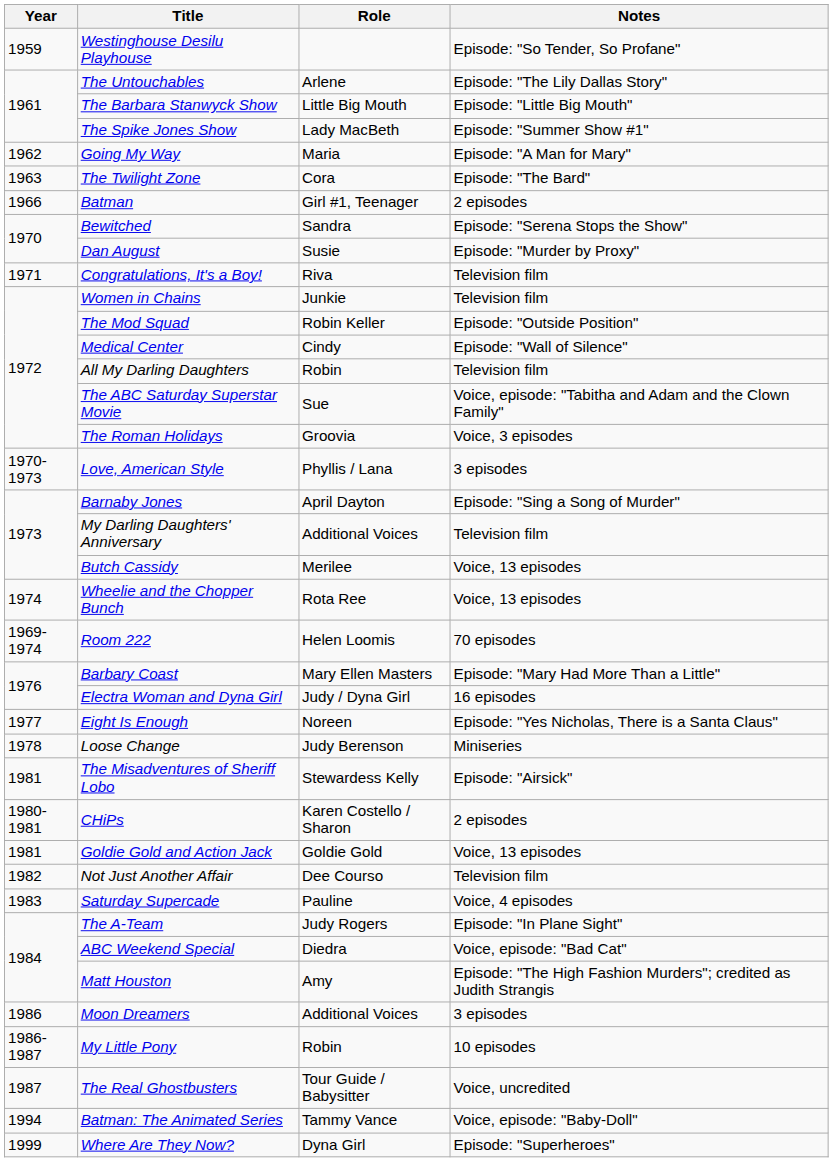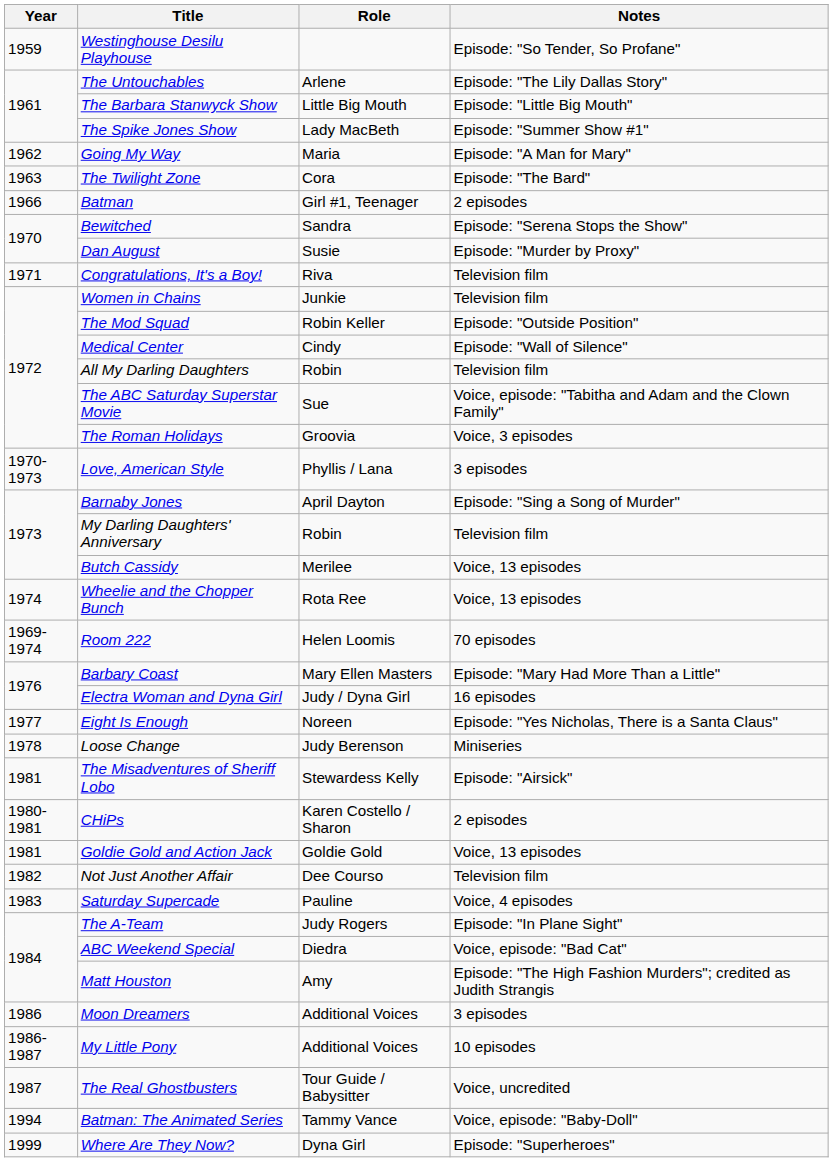(360, 534) Additional Voices -> (322, 534) Robin
(322, 1046) Robin -> (360, 1046) Additional Voices
